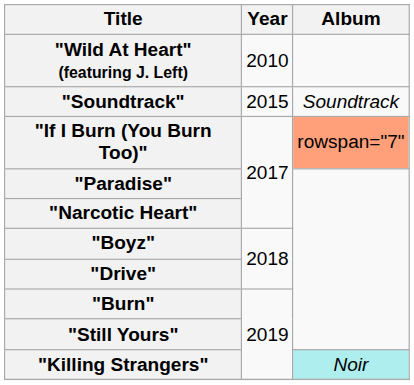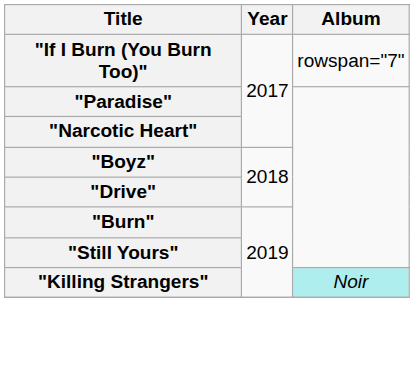- row: (123, 60)
- row: (123, 101)
(351, 142) lightsalmon background -> (351, 60) no background
